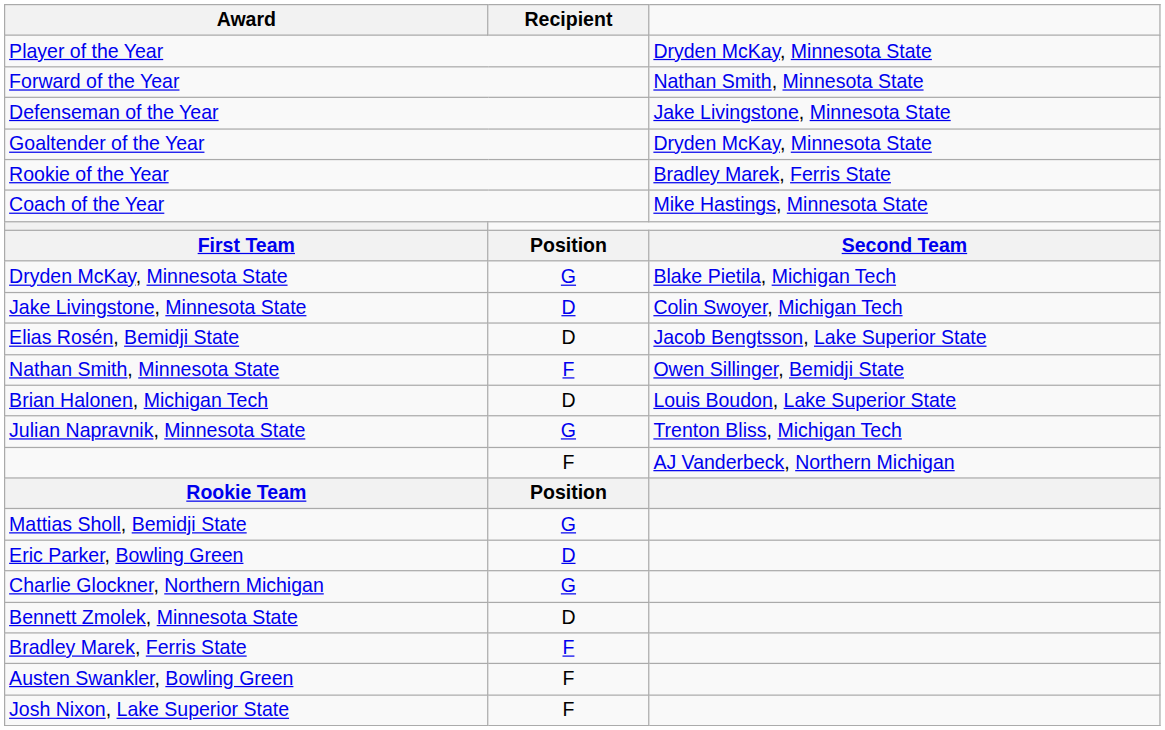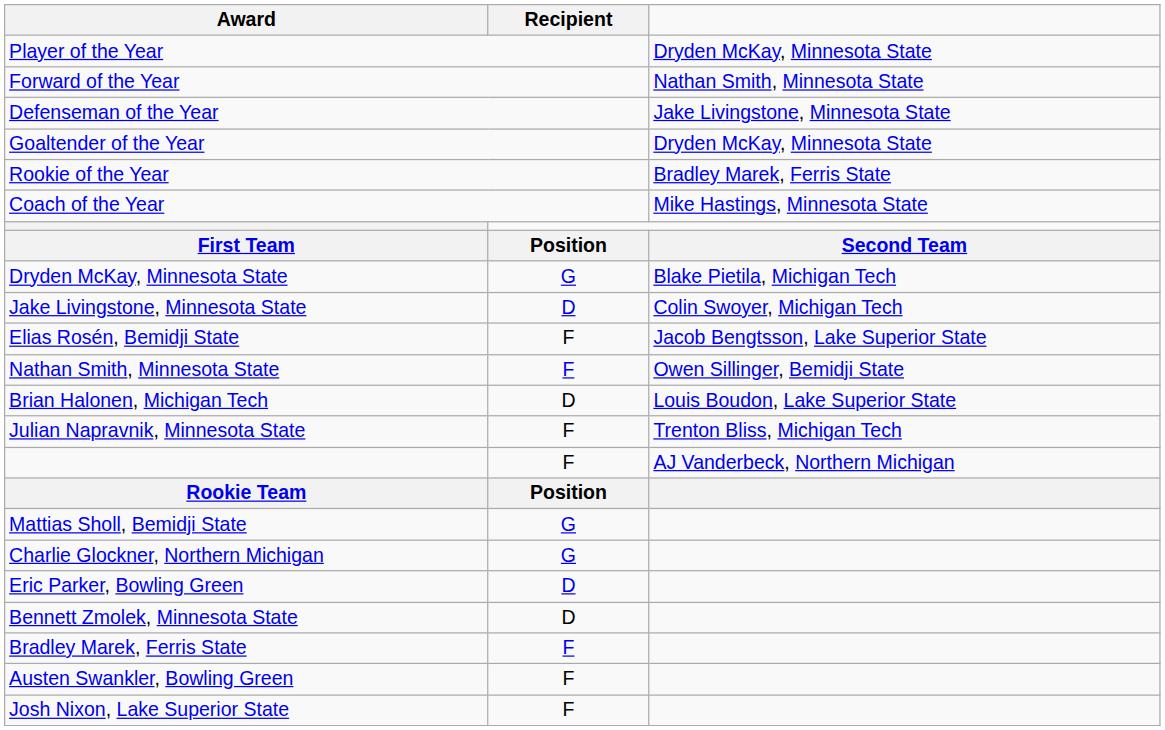(568, 338) D -> (568, 338) F
(568, 431) G -> (568, 431) F
rows swapped: (166, 586) <-> (126, 555)
